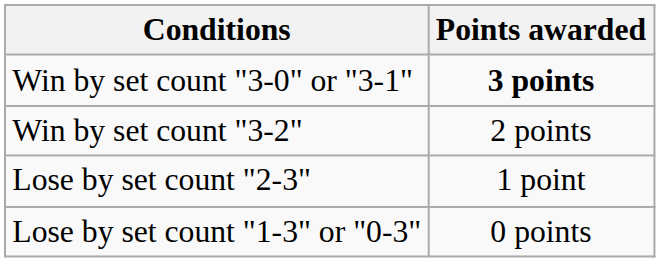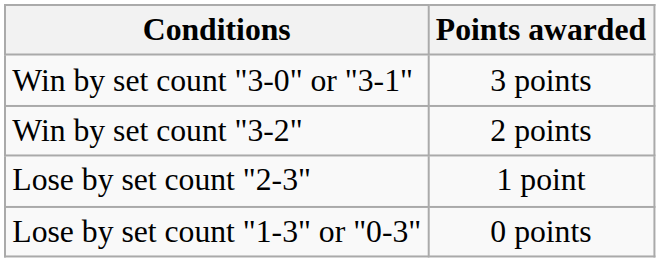(541, 79) bold -> (541, 79) normal
